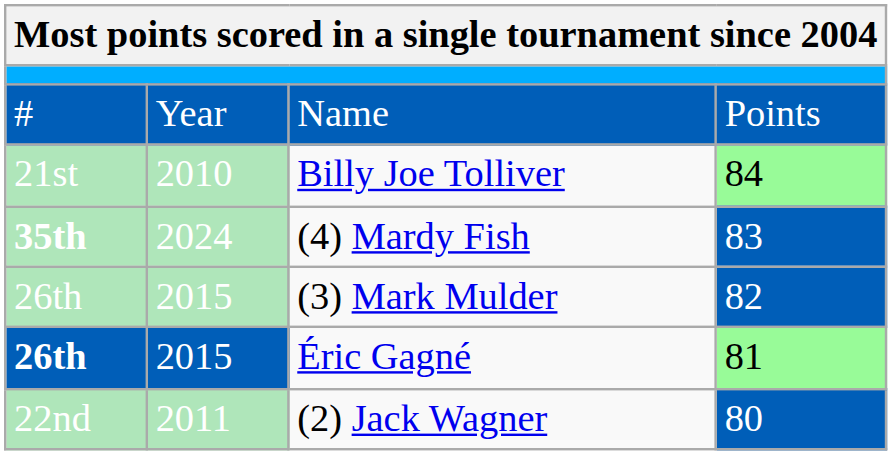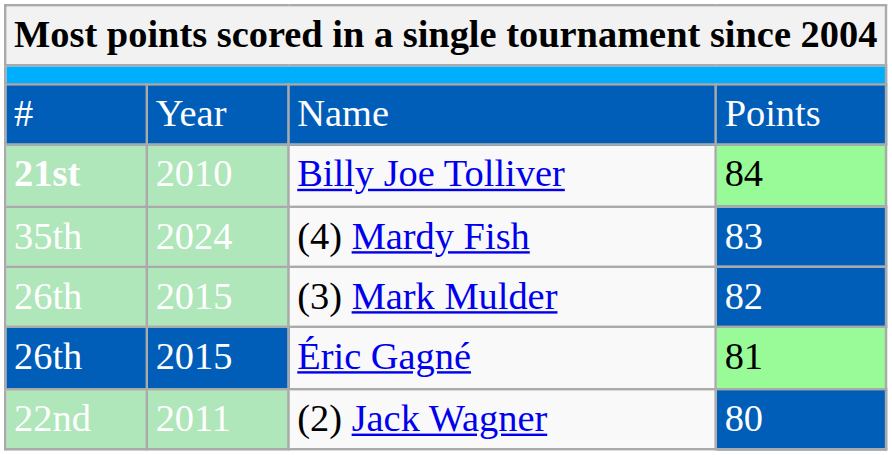(76, 175) normal -> (76, 175) bold
(76, 236) bold -> (76, 236) normal
(76, 358) bold -> (76, 358) normal
